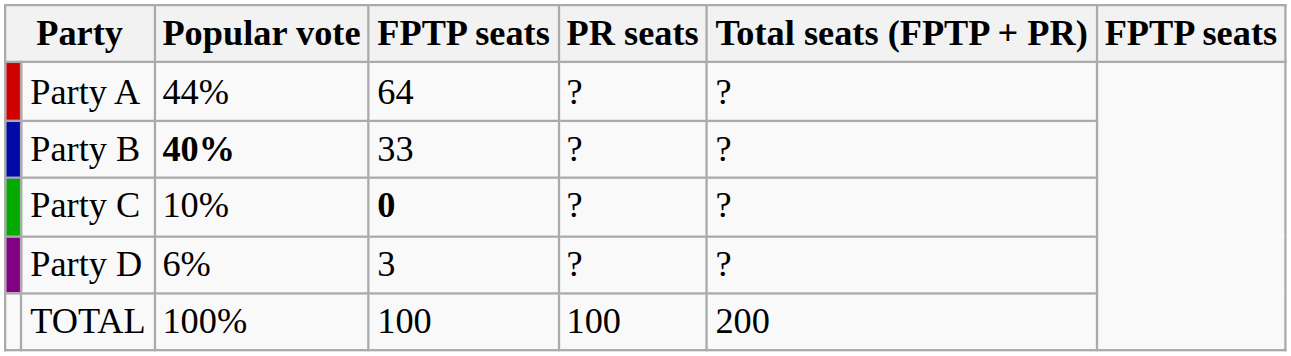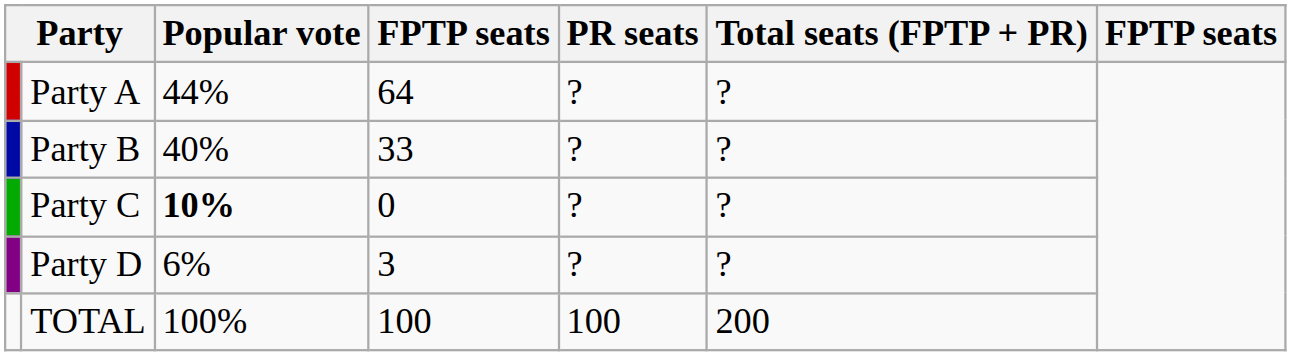(199, 148) bold -> (196, 148) normal
(196, 206) normal -> (199, 206) bold
(386, 206) bold -> (386, 206) normal
